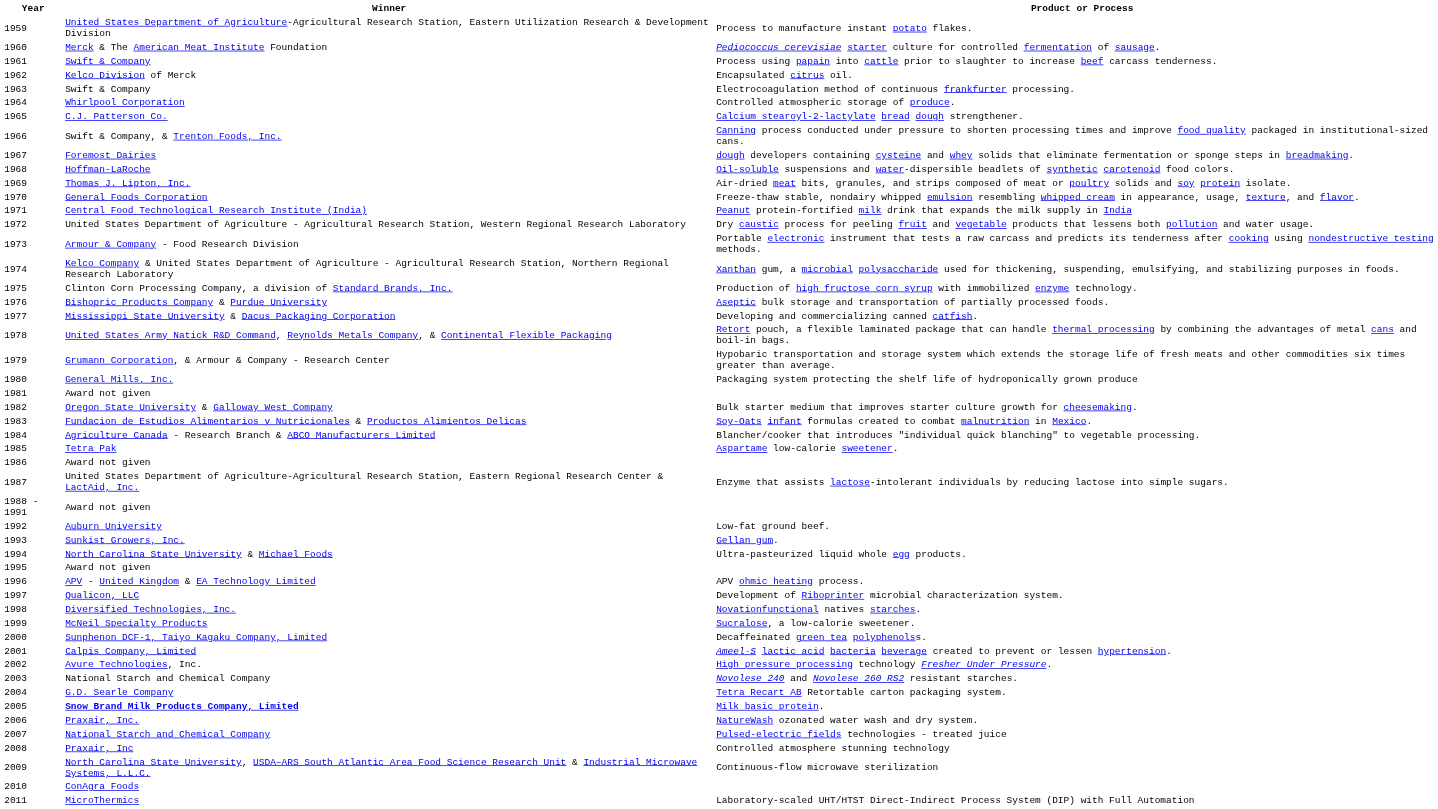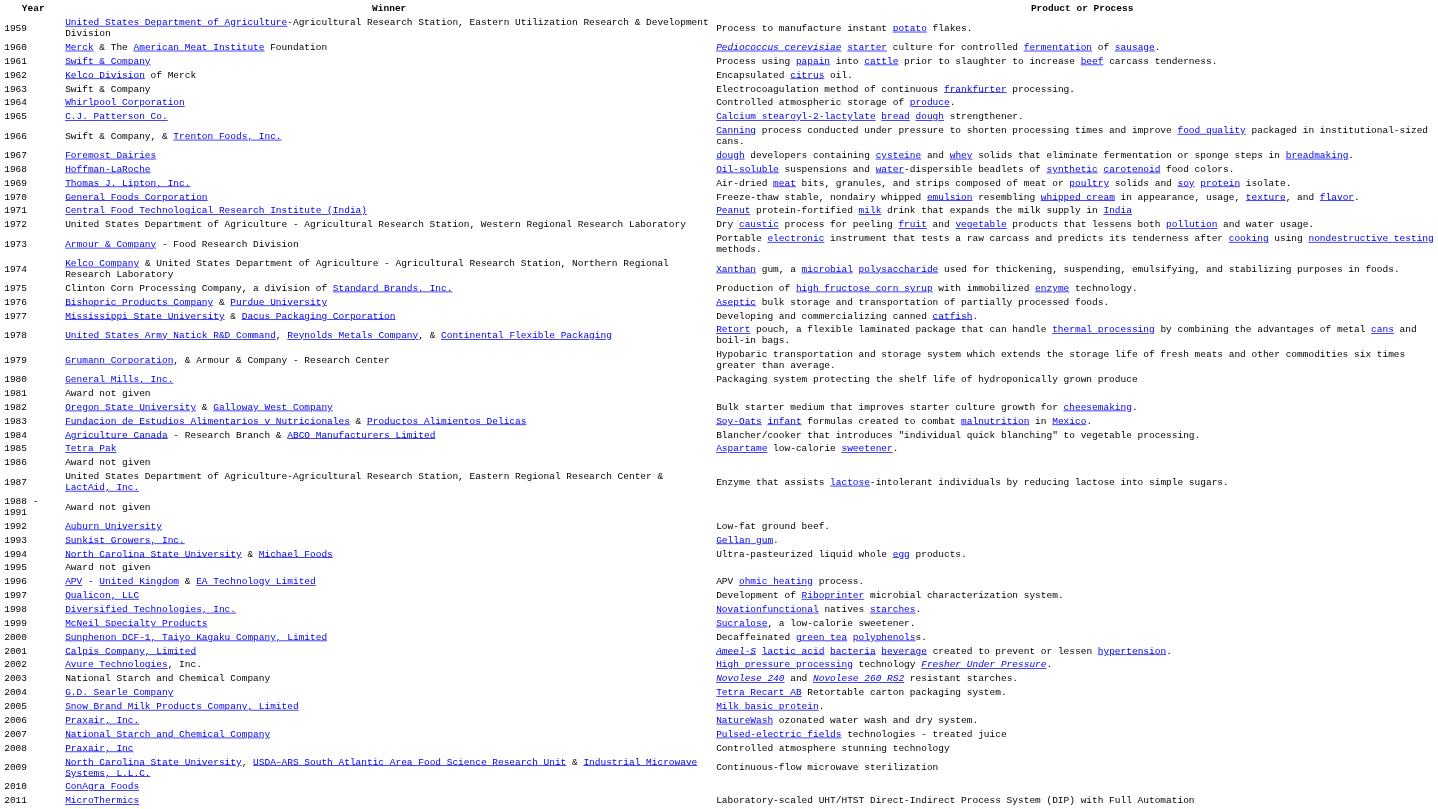(182, 707) bold -> (182, 707) normal
